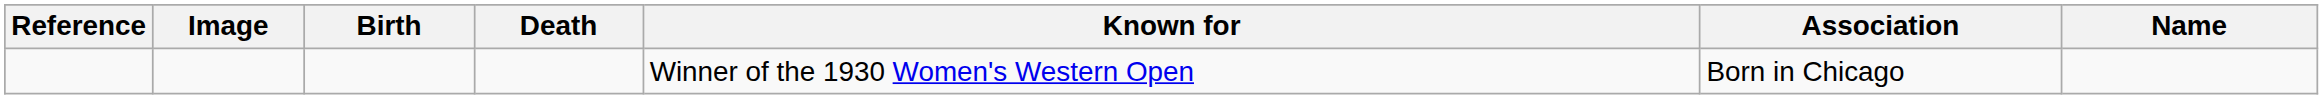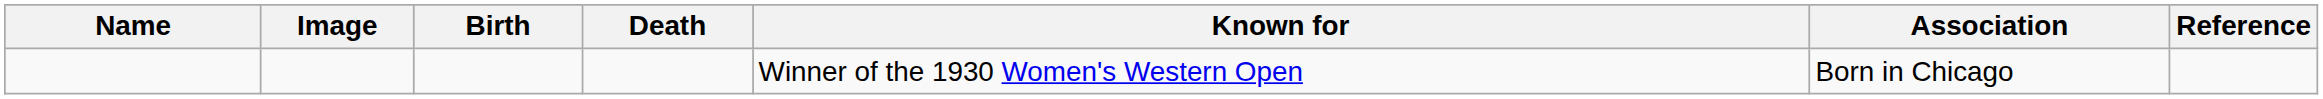columns swapped: (2189, 26) <-> (79, 26)
